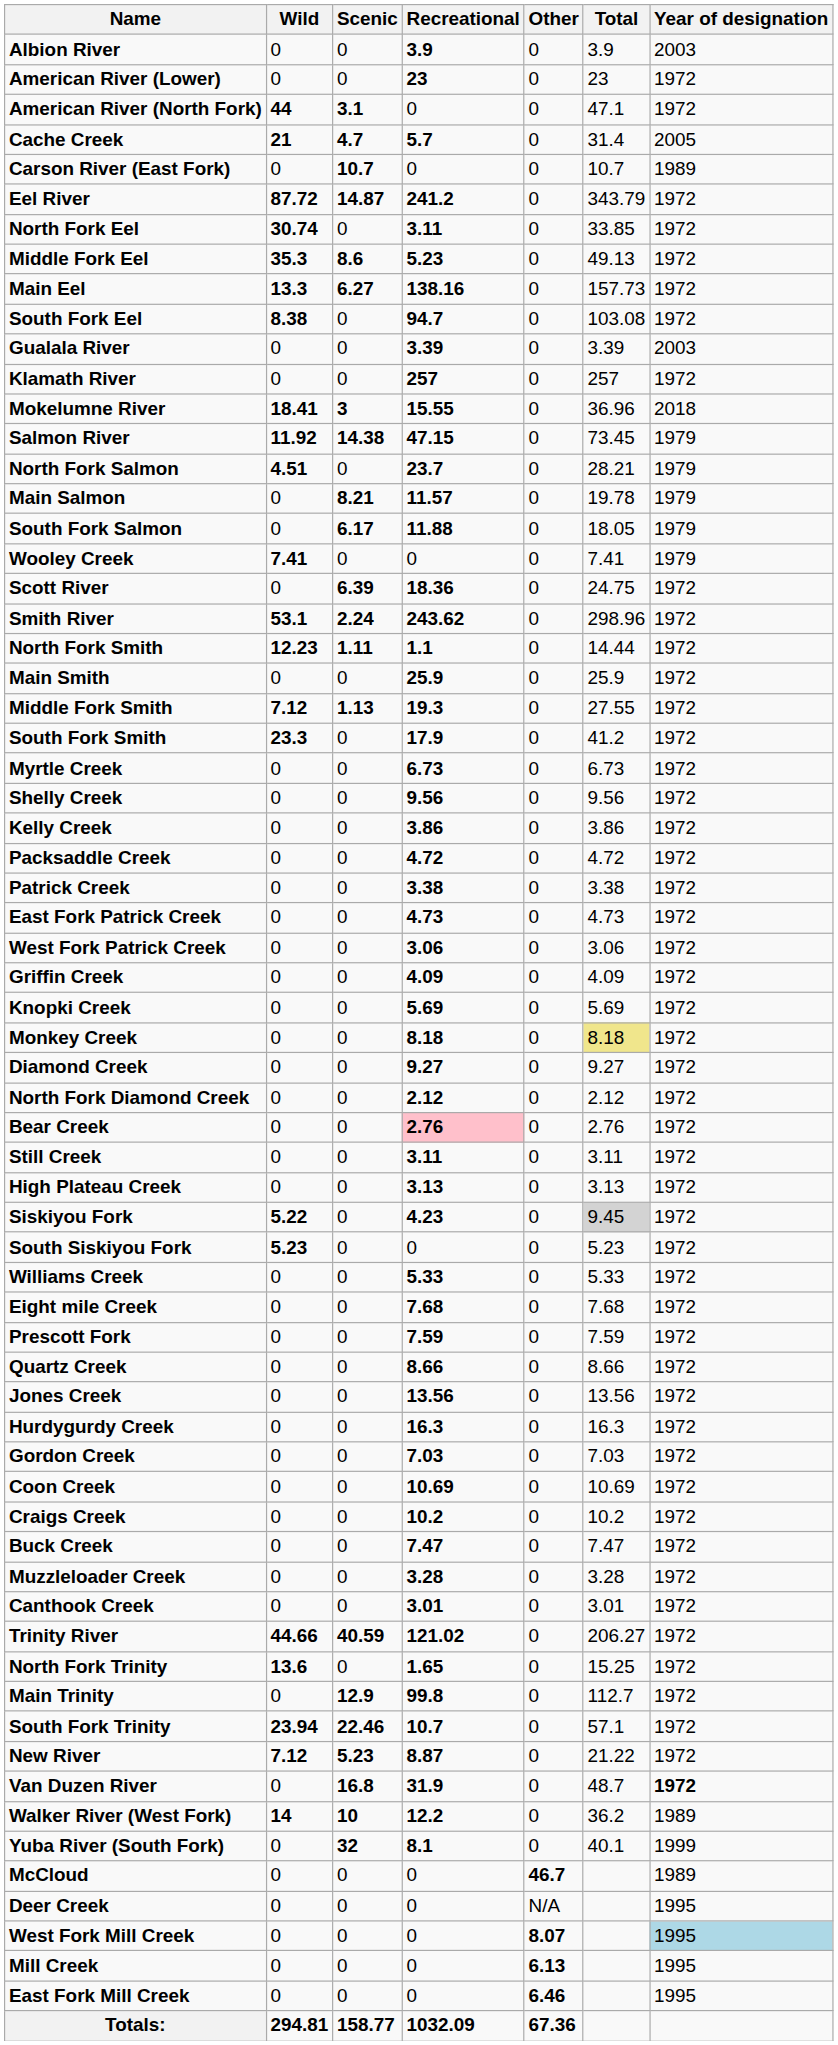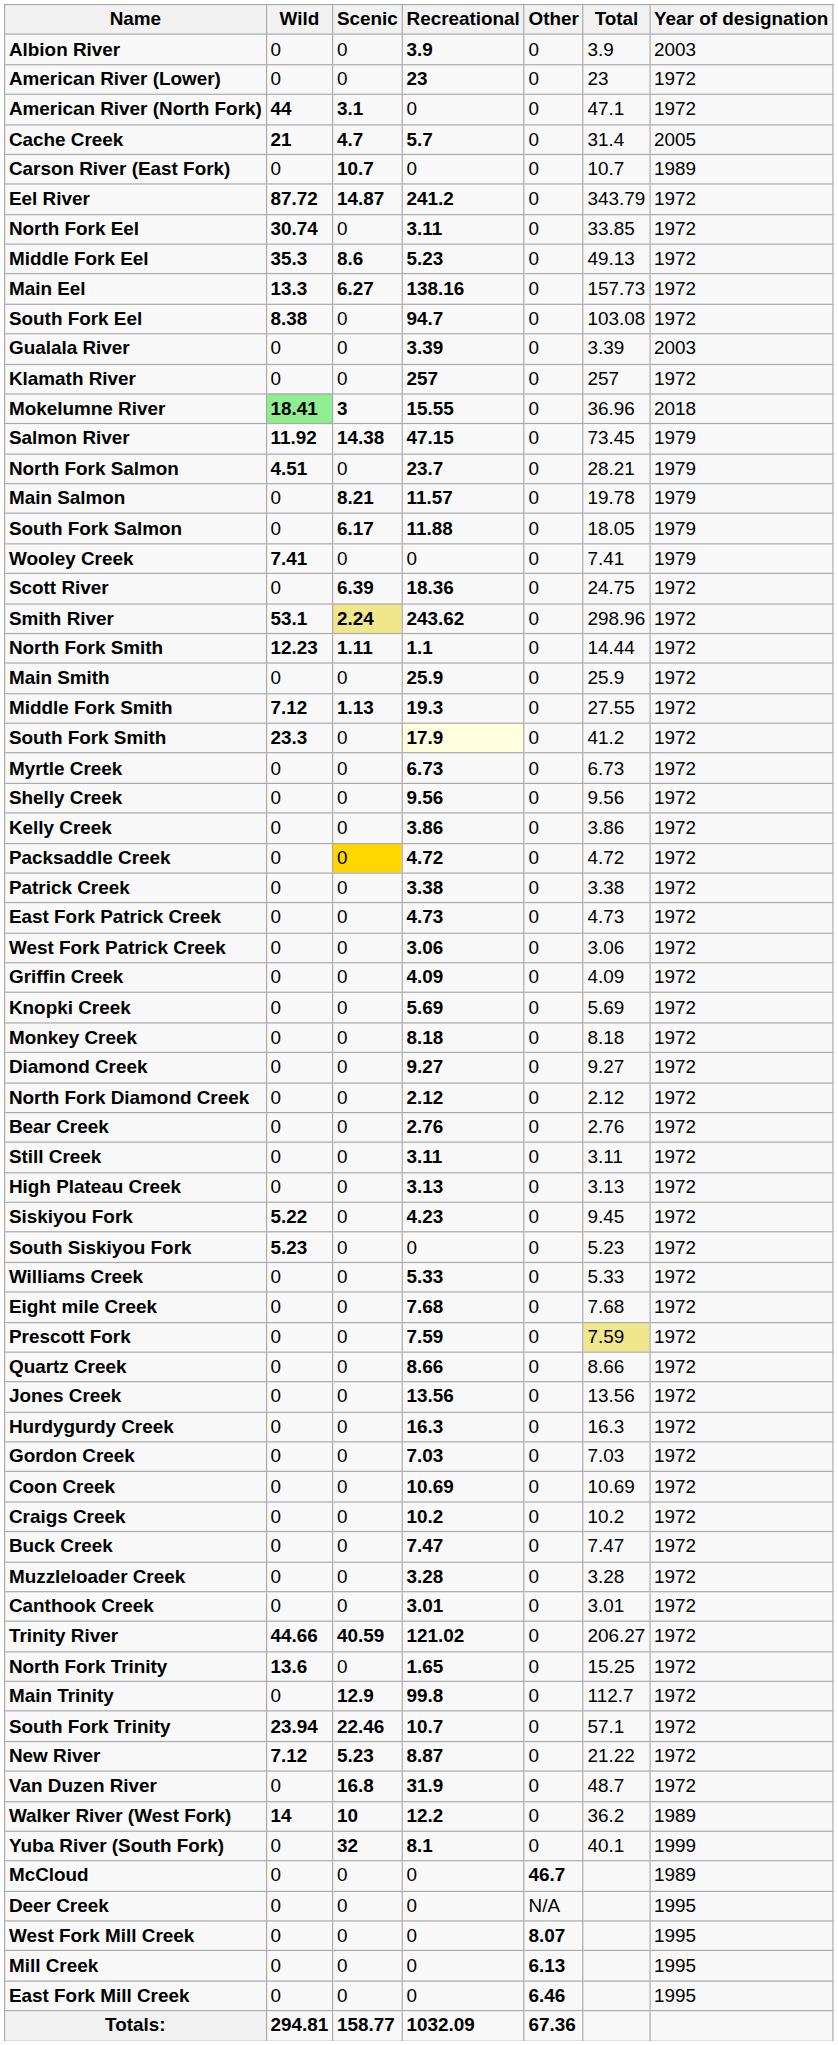(294, 408) no background -> (294, 408) lightgreen background
(355, 618) no background -> (355, 618) khaki background
(425, 738) no background -> (425, 738) lightyellow background
(342, 857) no background -> (342, 857) gold background
(606, 1037) khaki background -> (606, 1037) no background
(425, 1127) pink background -> (425, 1127) no background
(606, 1217) lightgrey background -> (606, 1217) no background
(606, 1336) no background -> (606, 1336) khaki background
(675, 1786) bold -> (675, 1786) normal
(675, 1935) lightblue background -> (675, 1935) no background
